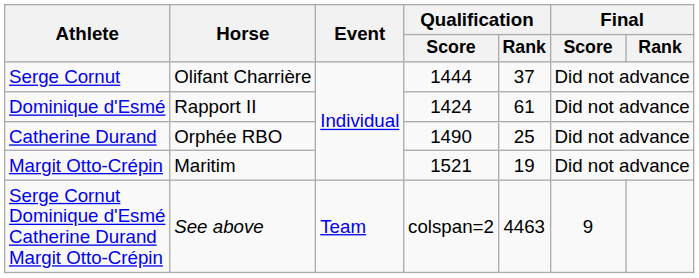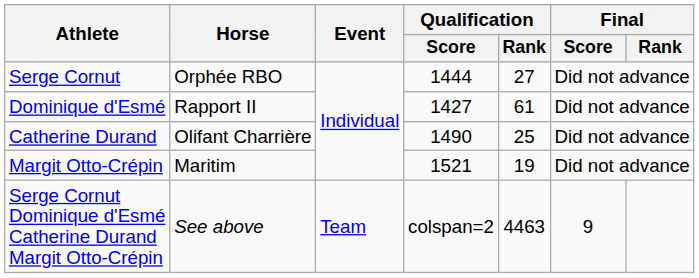(243, 77) Olifant Charrière -> (228, 77) Orphée RBO
(524, 77) 37 -> (524, 77) 27
(451, 107) 1424 -> (451, 107) 1427
(228, 136) Orphée RBO -> (243, 136) Olifant Charrière
